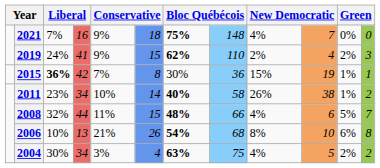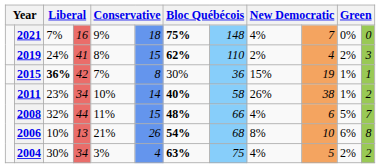(102, 54) 9% -> (102, 54) 8%
